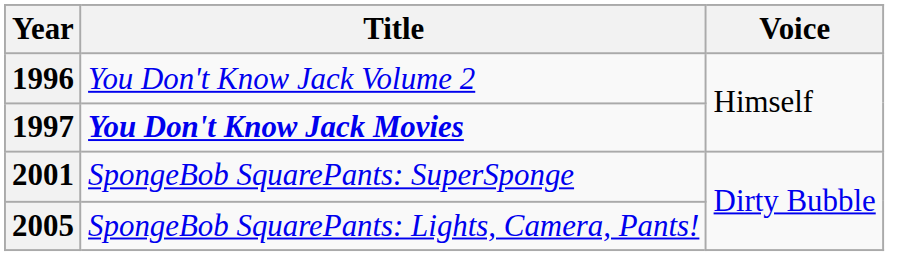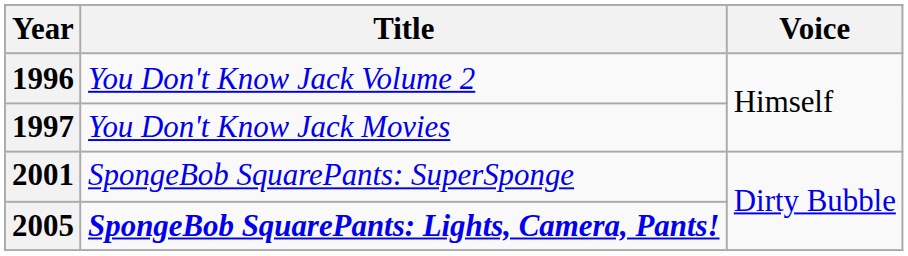(276, 126) bold -> (269, 126) normal
(394, 224) normal -> (404, 224) bold
